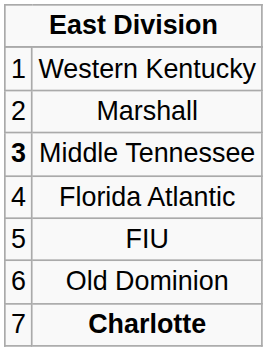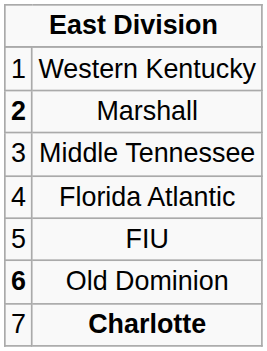(19, 111) normal -> (19, 111) bold
(19, 153) bold -> (19, 153) normal
(19, 281) normal -> (19, 281) bold
